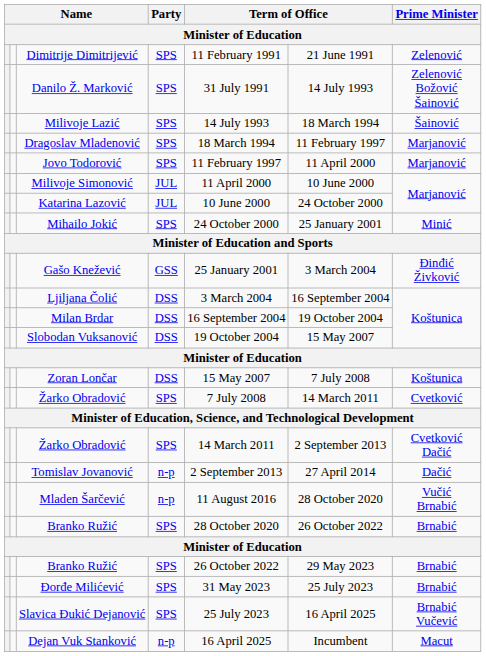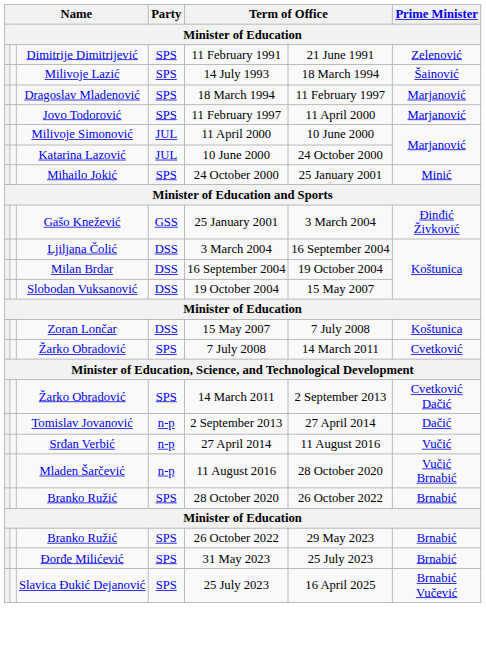- row: (82, 88)
+ row: (82, 443)
- row: (82, 641)
